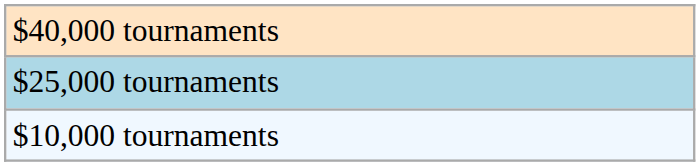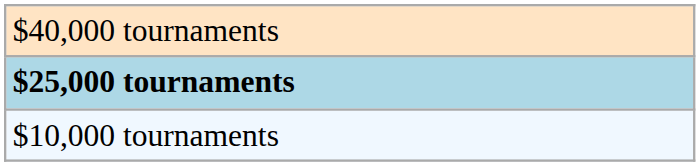(146, 82) normal -> (154, 82) bold
